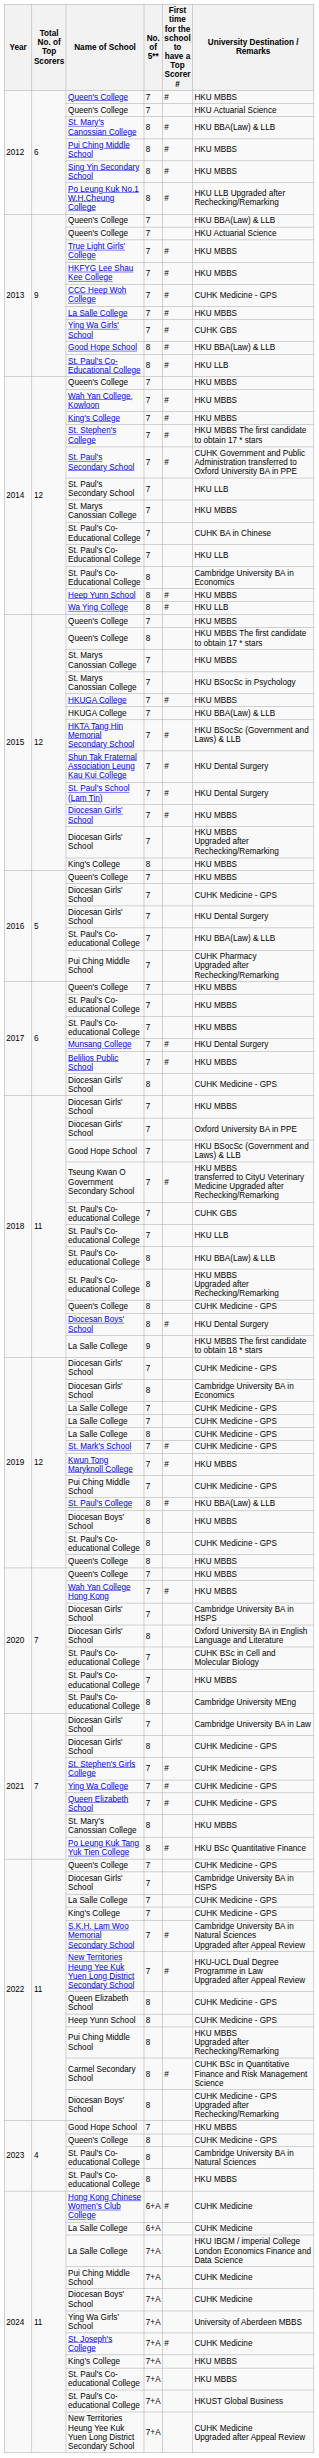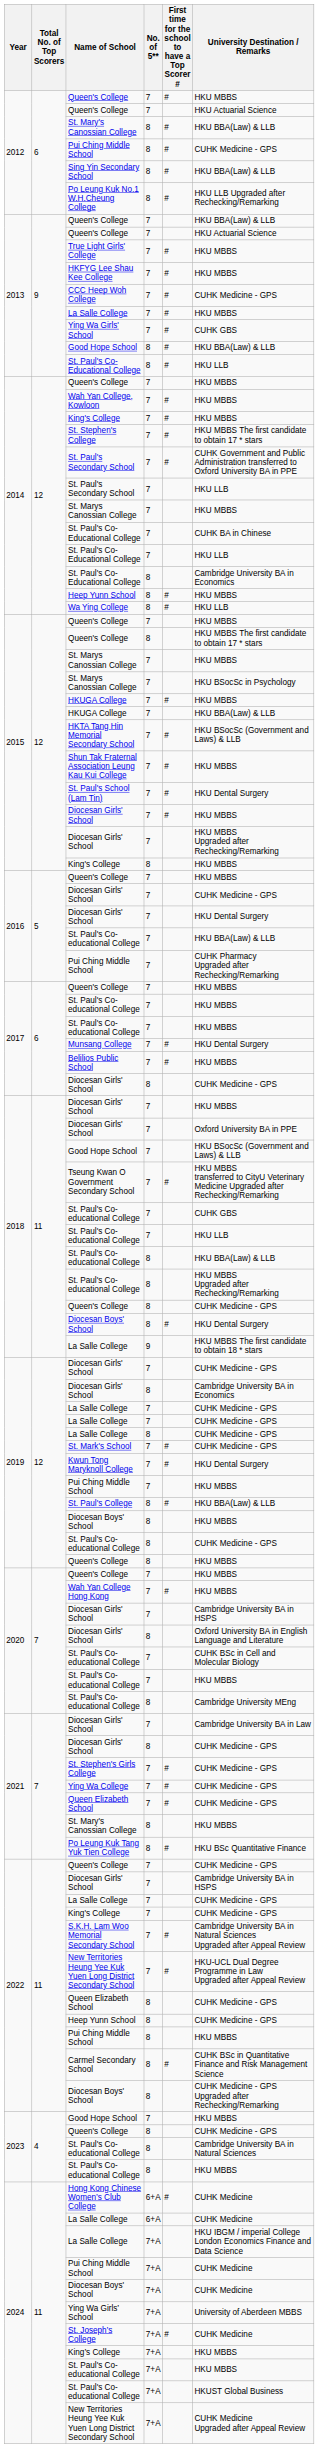(216, 149) HKU MBBS -> (236, 149) CUHK Medicine - GPS
(216, 172) HKU MBBS -> (235, 172) HKU BBA(Law) & LLB
(231, 766) HKU Dental Surgery -> (216, 766) HKU MBBS
(216, 1464) HKU MBBS -> (231, 1464) HKU Dental Surgery
(236, 1486) CUHK Medicine - GPS -> (216, 1486) HKU MBBS
(237, 2042) HKU MBBS Upgraded after Rechecking/Remarking -> (216, 2038) HKU MBBS
